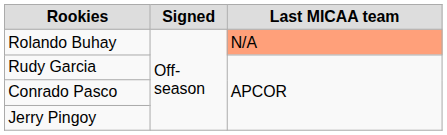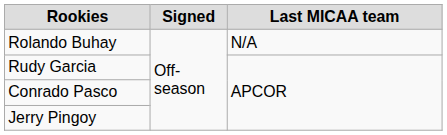(244, 42) lightsalmon background -> (244, 42) no background
